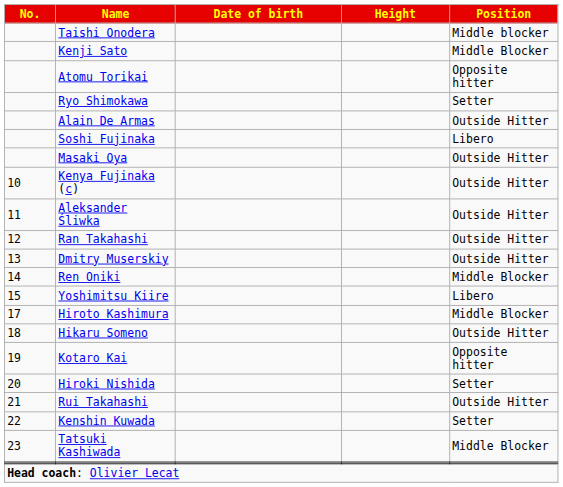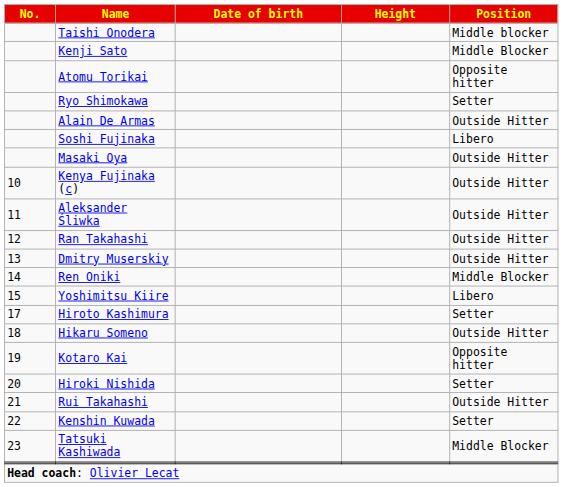(500, 314) Middle Blocker -> (473, 314) Setter
